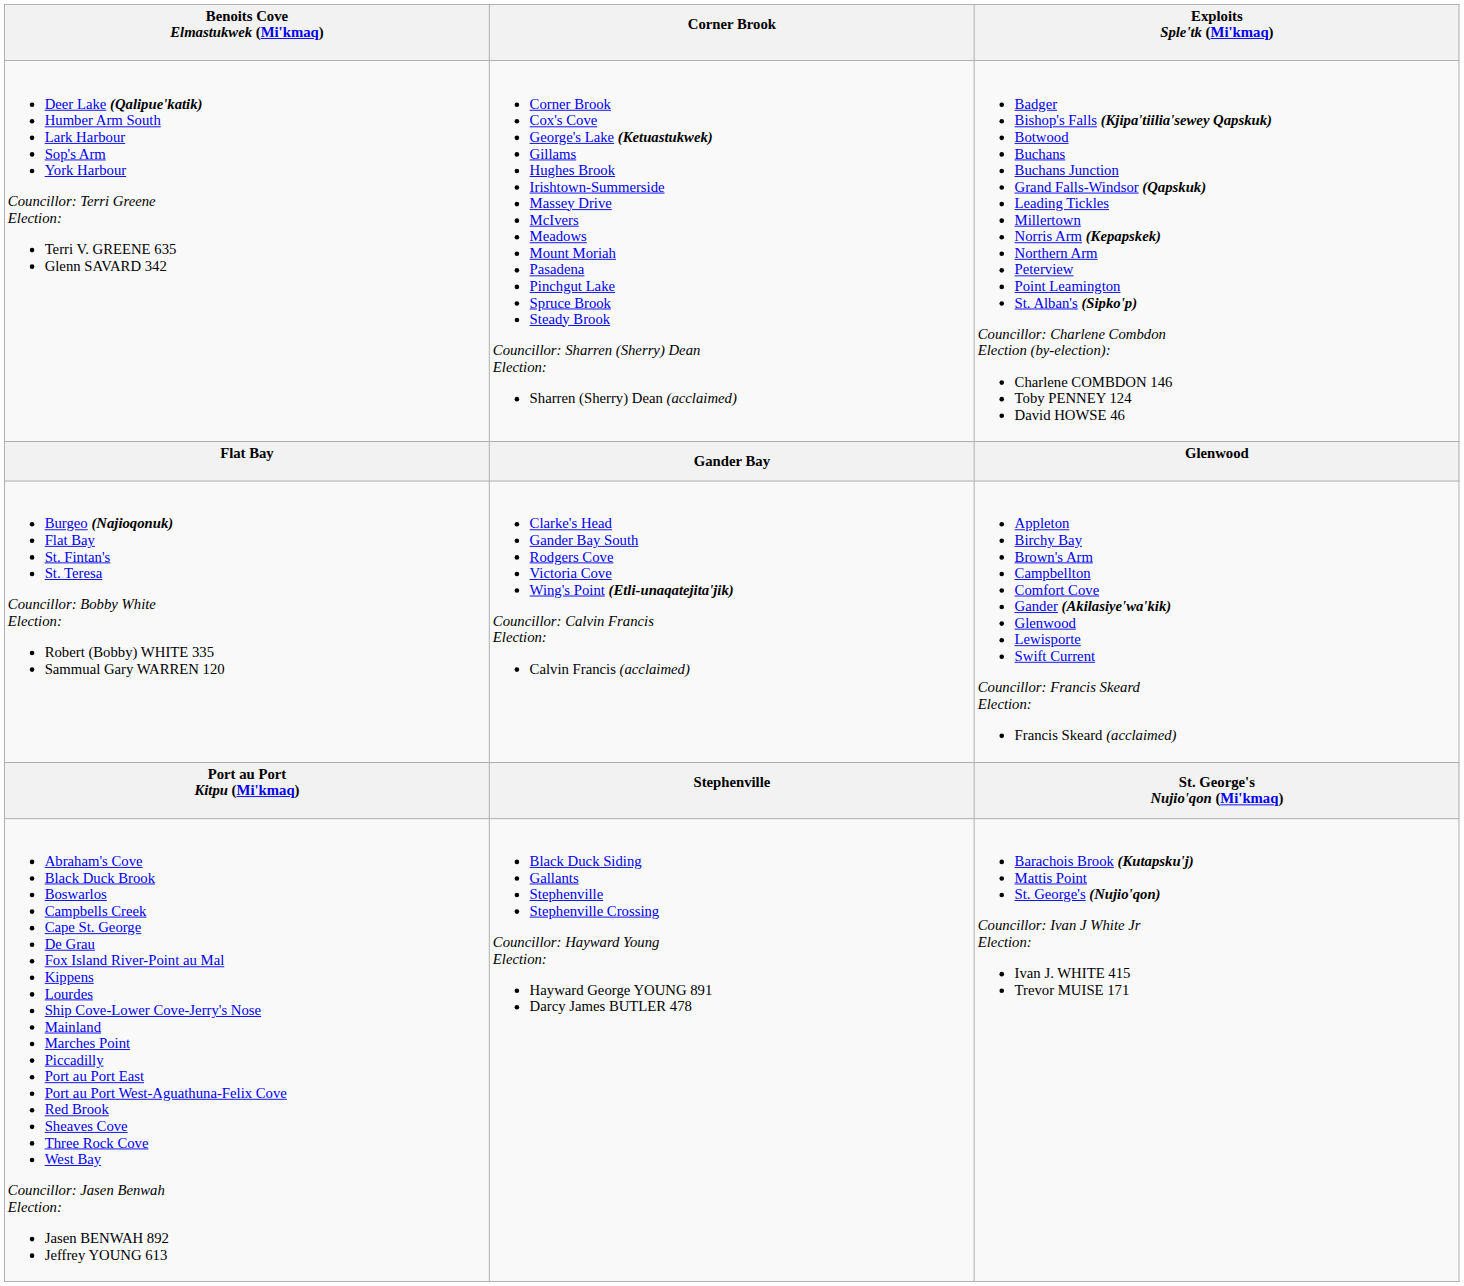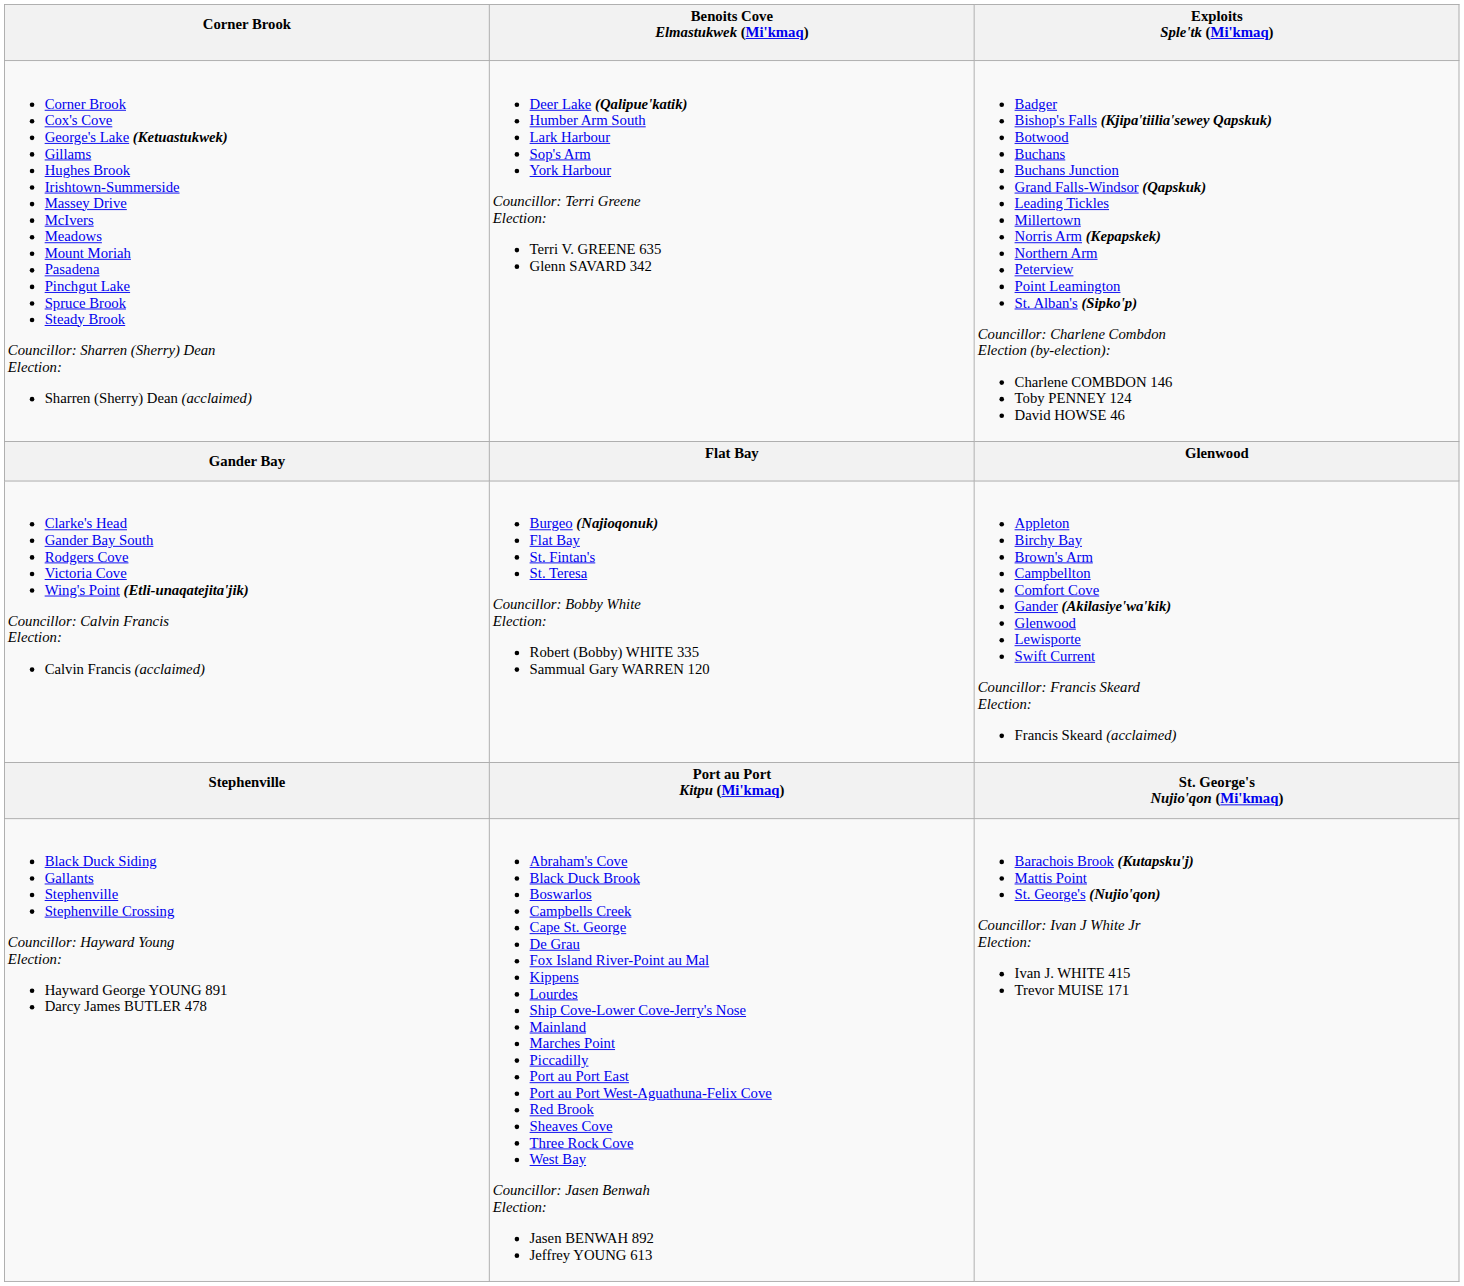columns swapped: (247, 24) <-> (732, 24)
